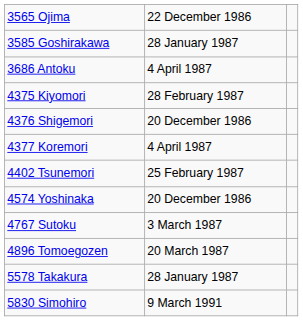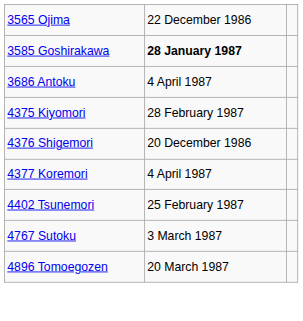(193, 43) normal -> (194, 50) bold
- row: (51, 199)
- row: (47, 277)
- row: (47, 303)
